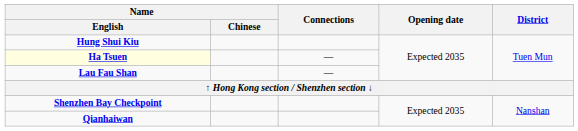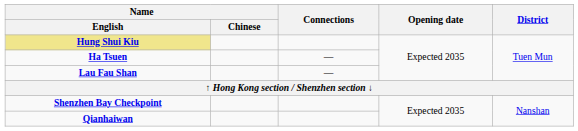(108, 42) no background -> (108, 42) khaki background
(108, 57) lightyellow background -> (108, 57) no background
